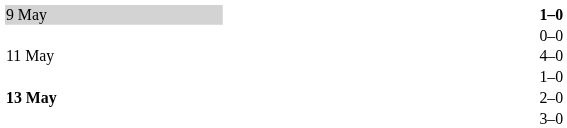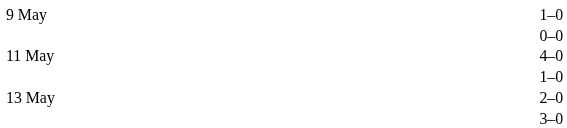(26, 14) lightgrey background -> (26, 14) no background
(551, 14) bold -> (551, 14) normal
(31, 98) bold -> (30, 98) normal
